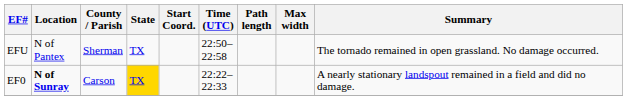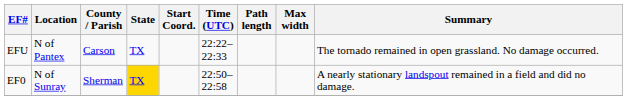(103, 50) Sherman -> (99, 50) Carson
(217, 50) 22:50–22:58 -> (217, 50) 22:22–22:33
(51, 80) bold -> (50, 80) normal
(99, 80) Carson -> (103, 80) Sherman
(217, 80) 22:22–22:33 -> (217, 80) 22:50–22:58
